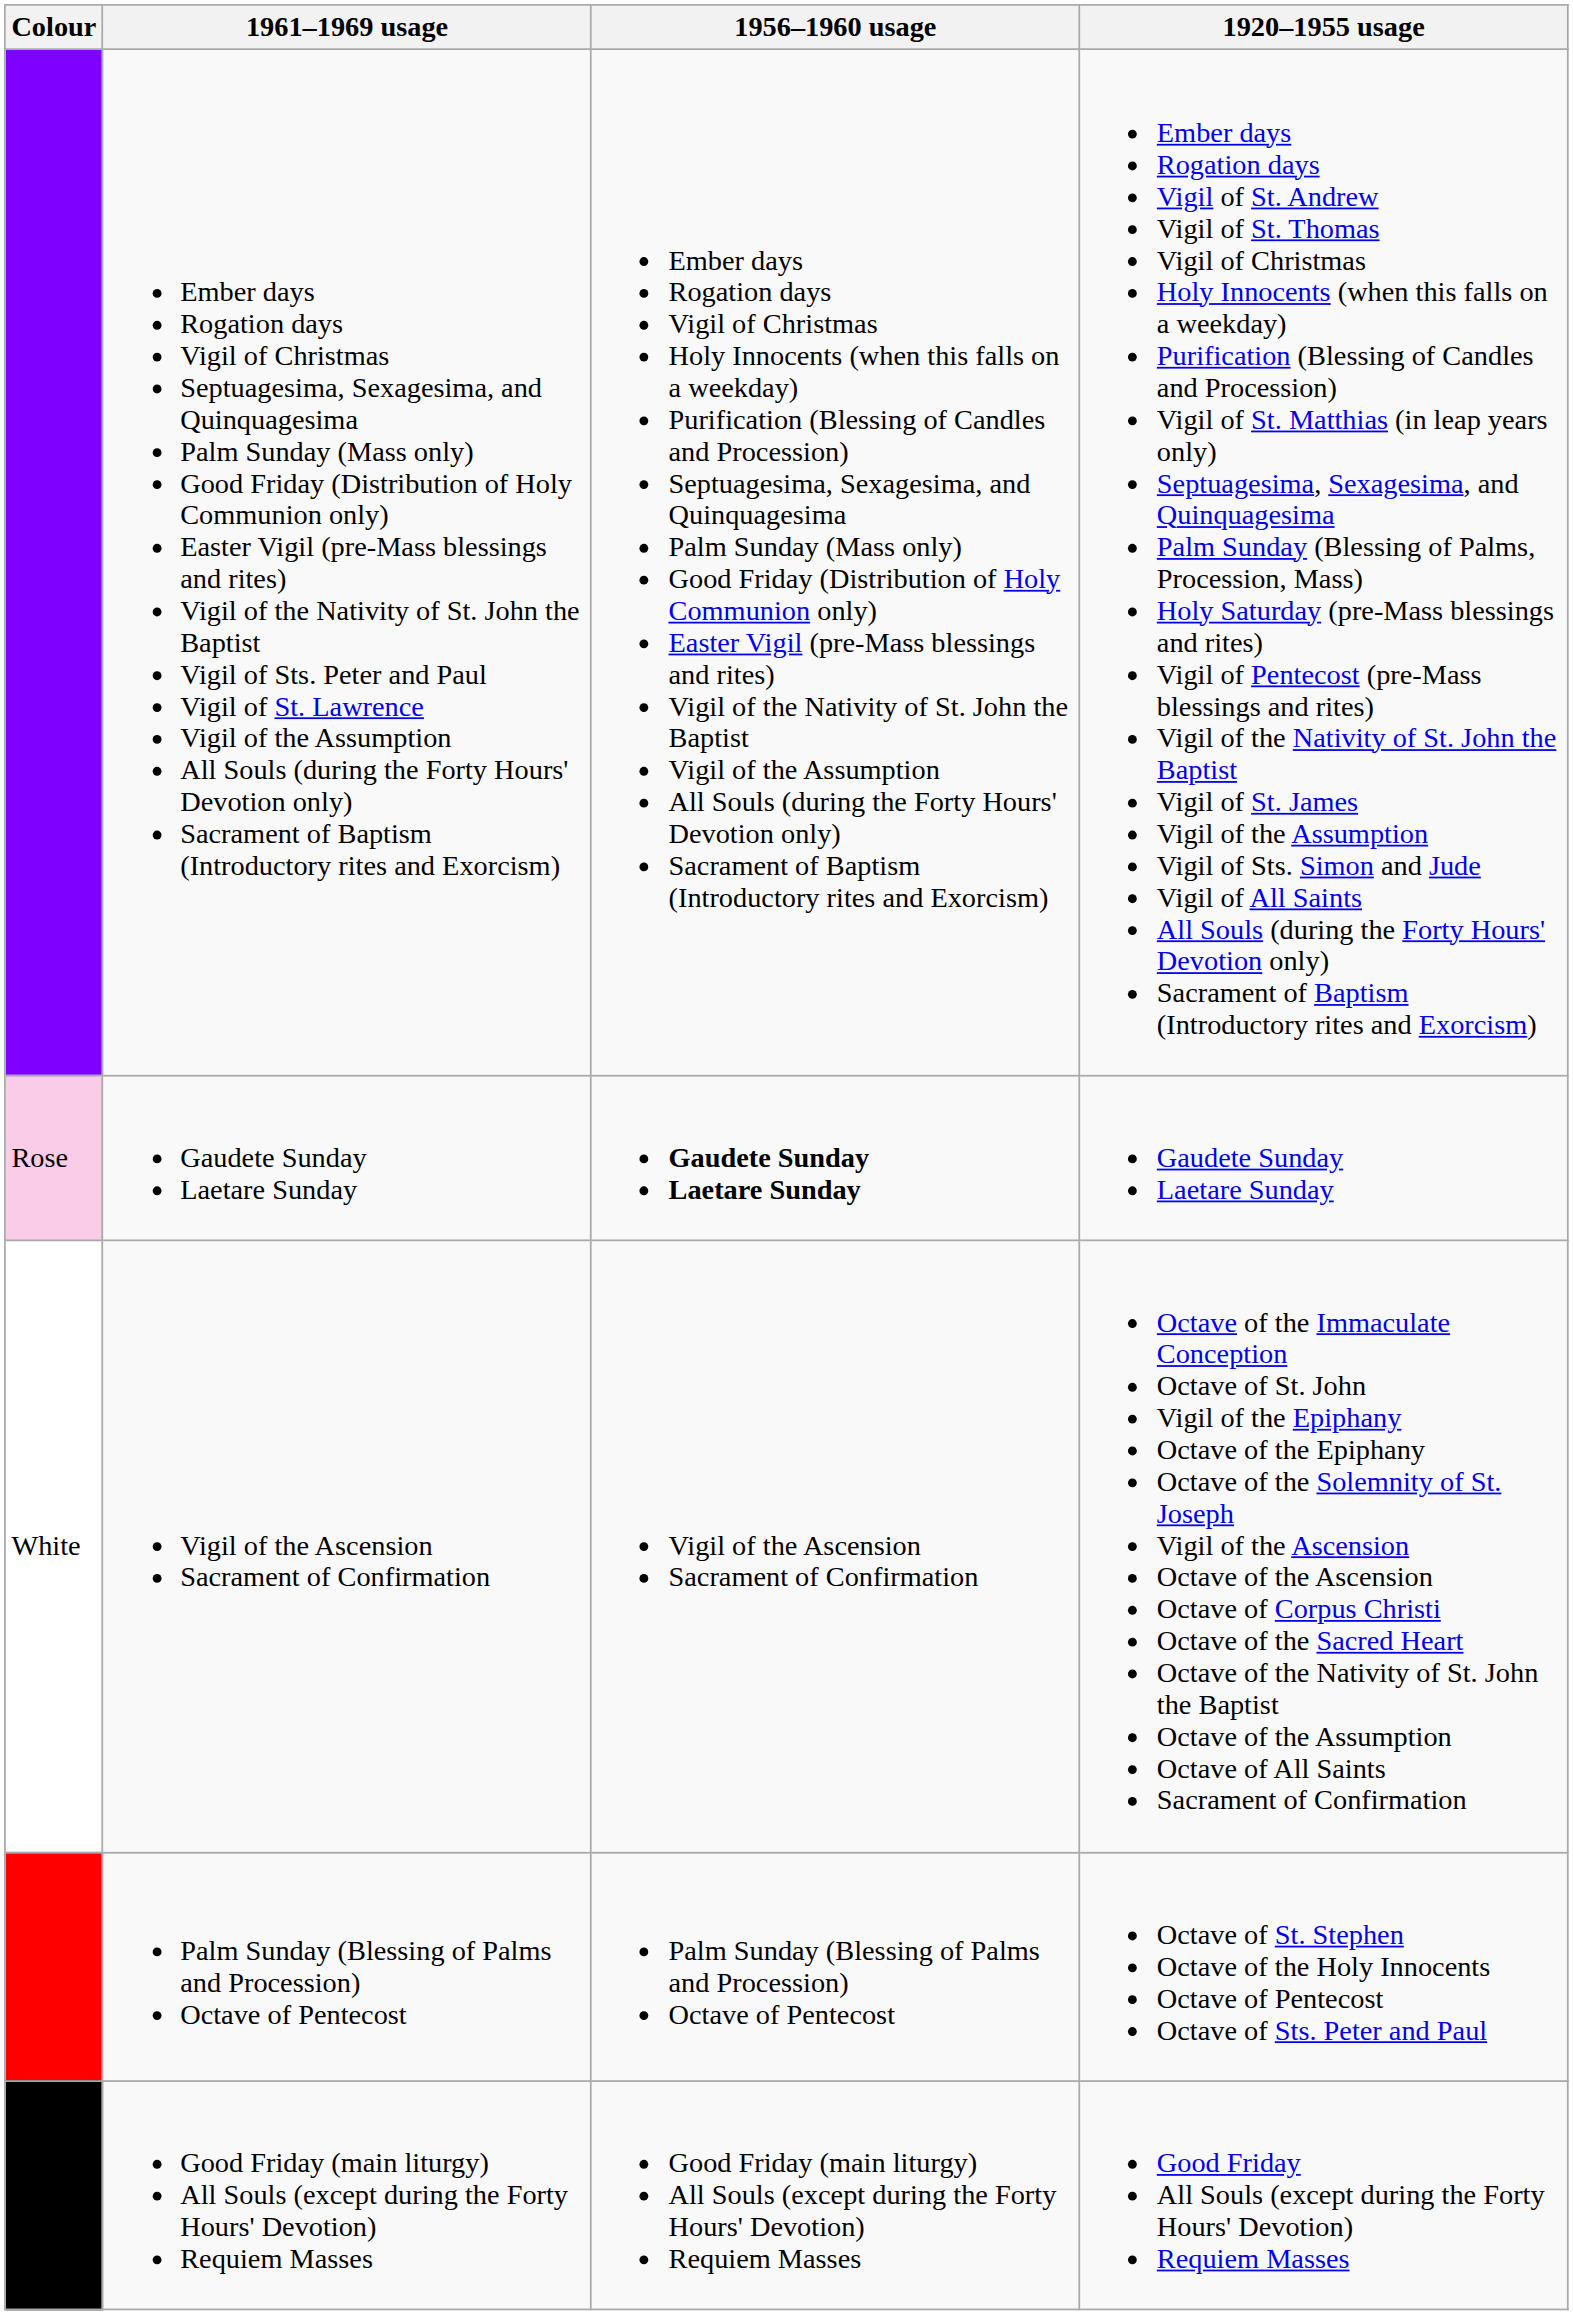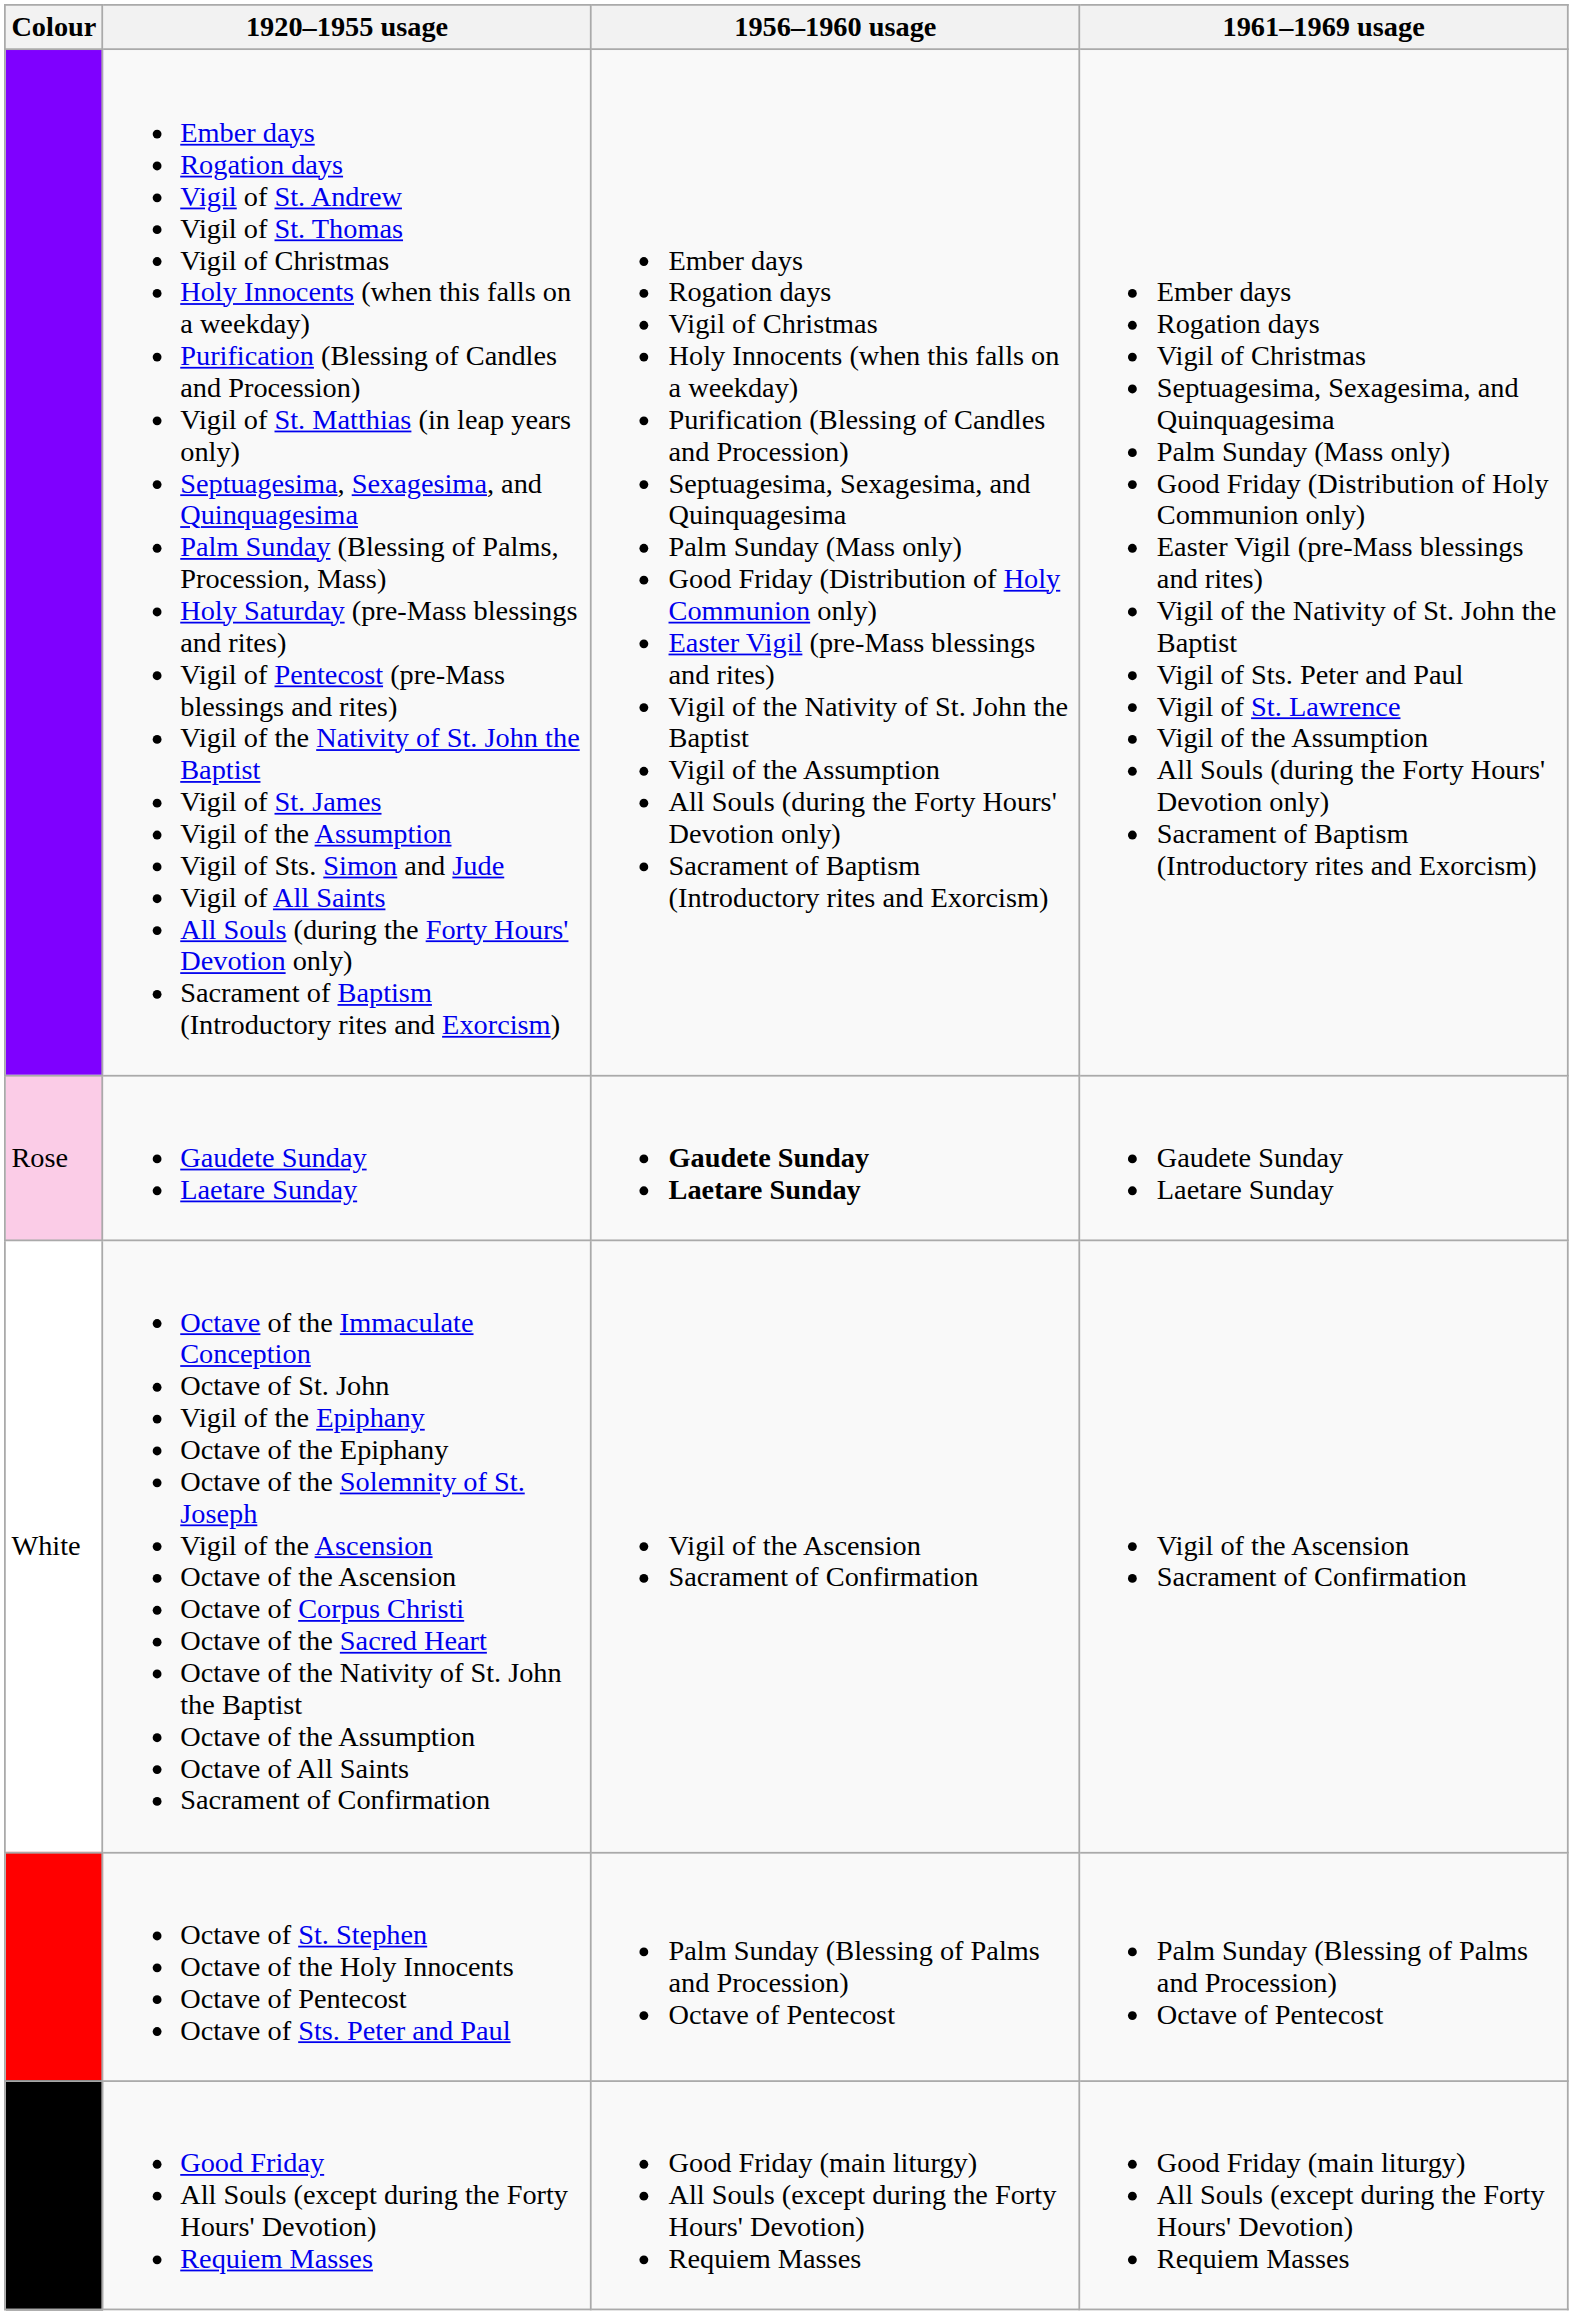columns swapped: (1324, 26) <-> (347, 26)
